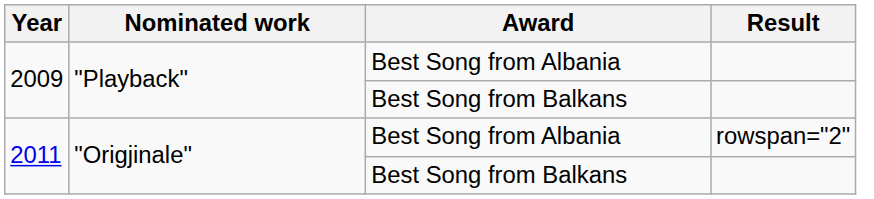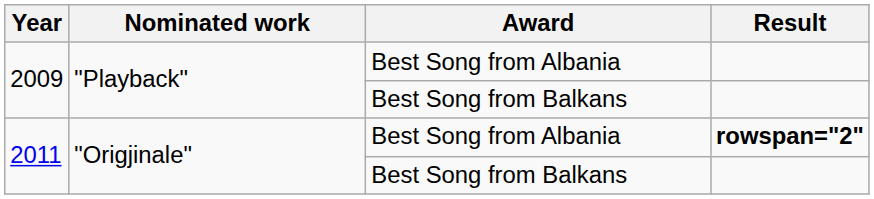(783, 136) normal -> (790, 136) bold
